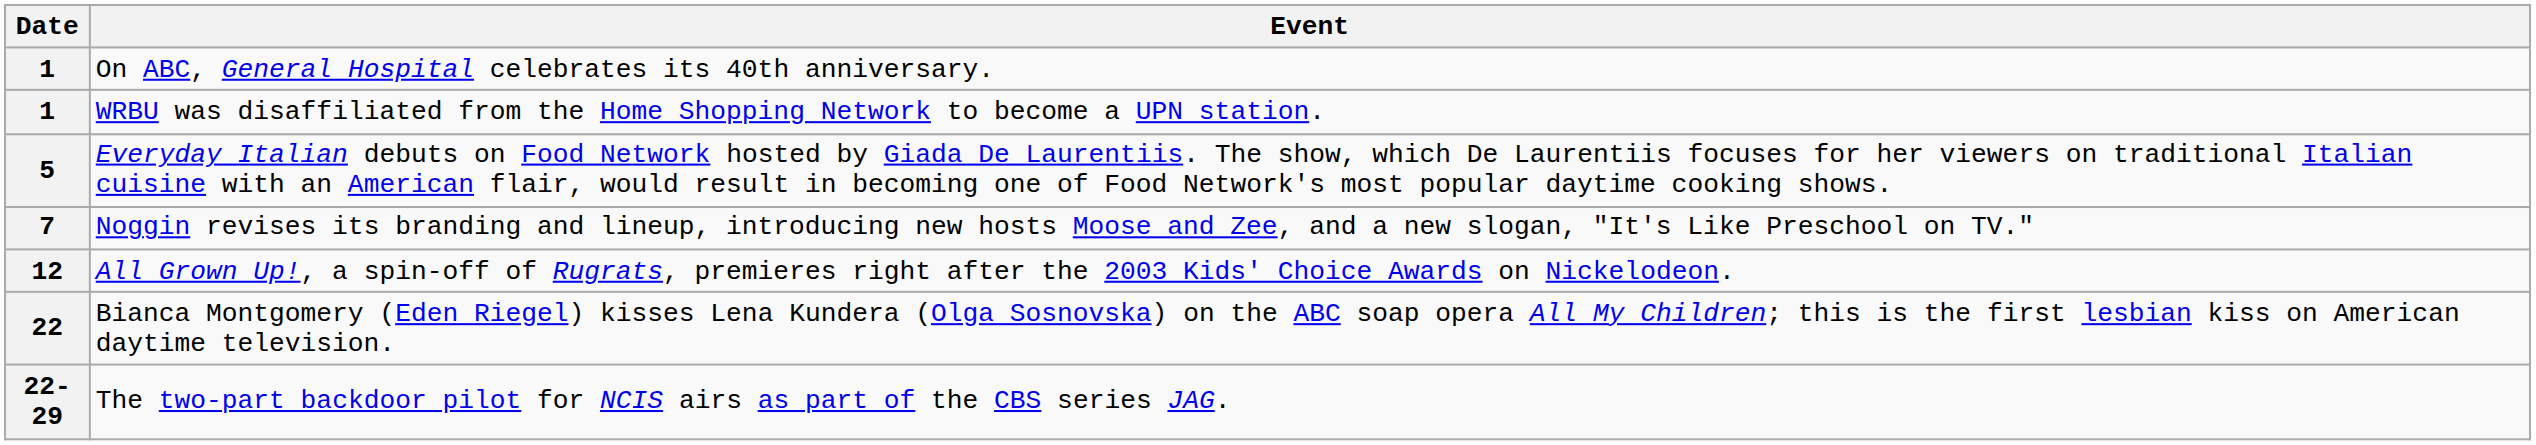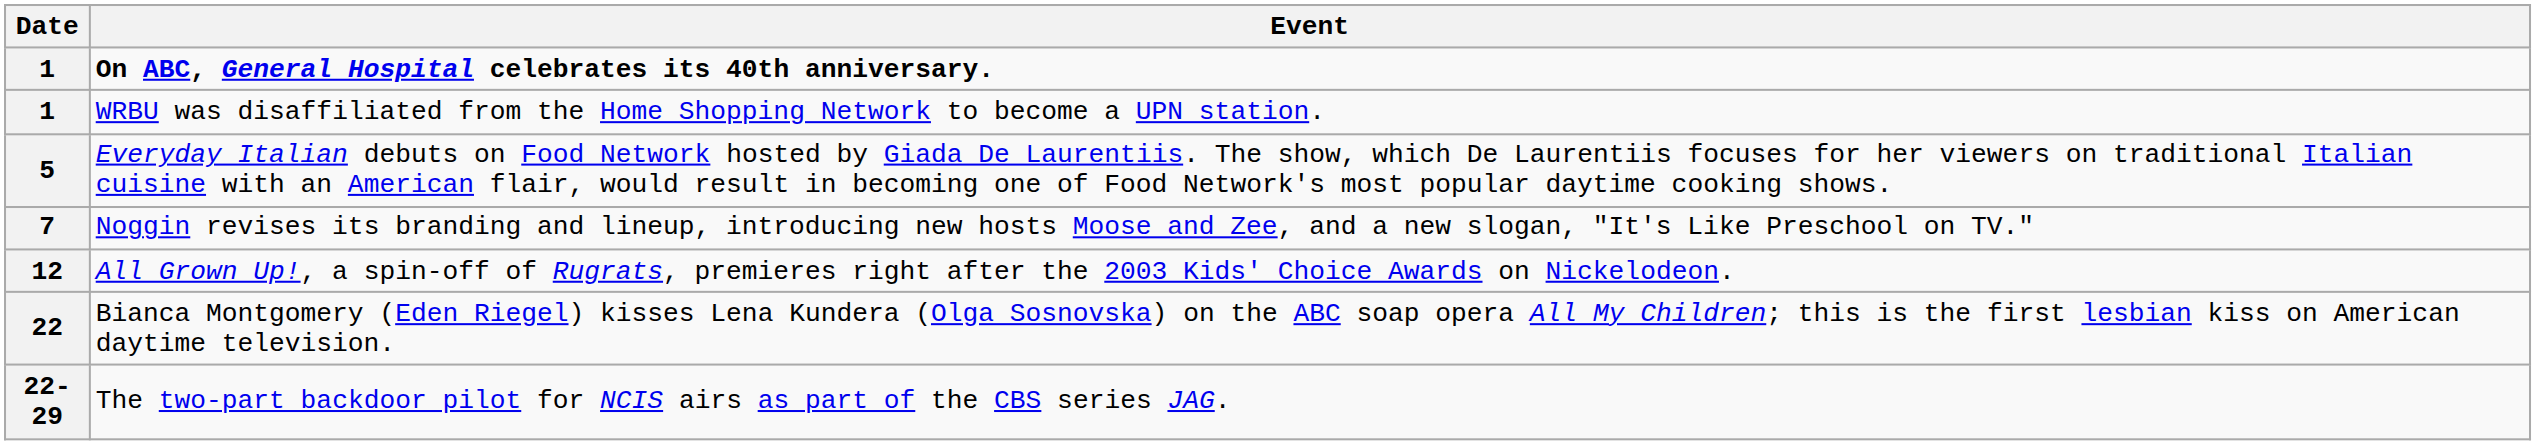(545, 69) normal -> (545, 69) bold
